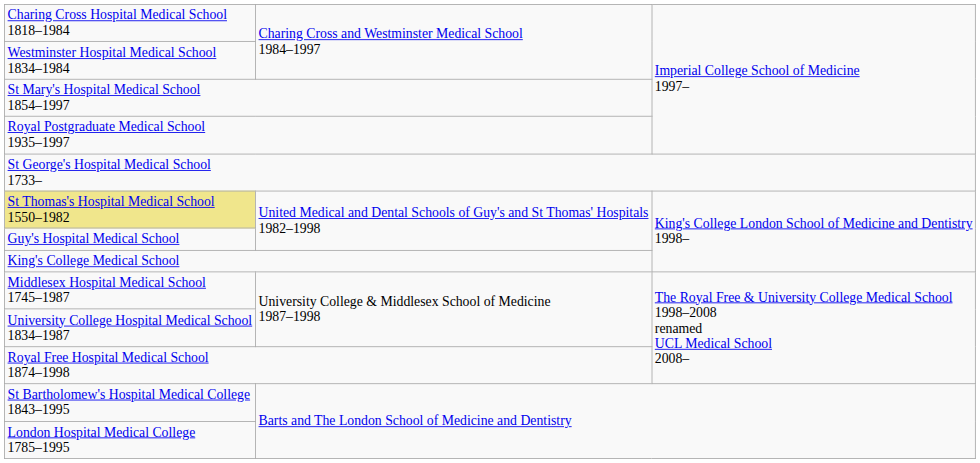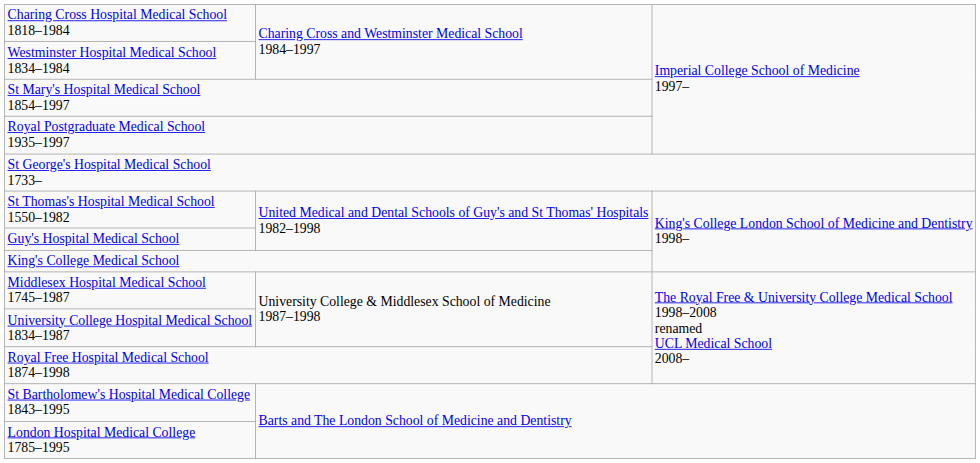(111, 209) khaki background -> (111, 209) no background
